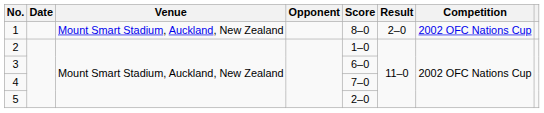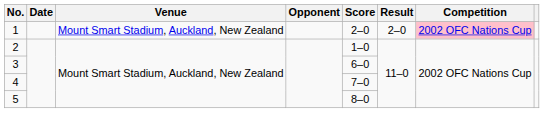(360, 30) 8–0 -> (360, 30) 2–0
(475, 30) no background -> (475, 30) pink background
(360, 99) 2–0 -> (360, 99) 8–0
